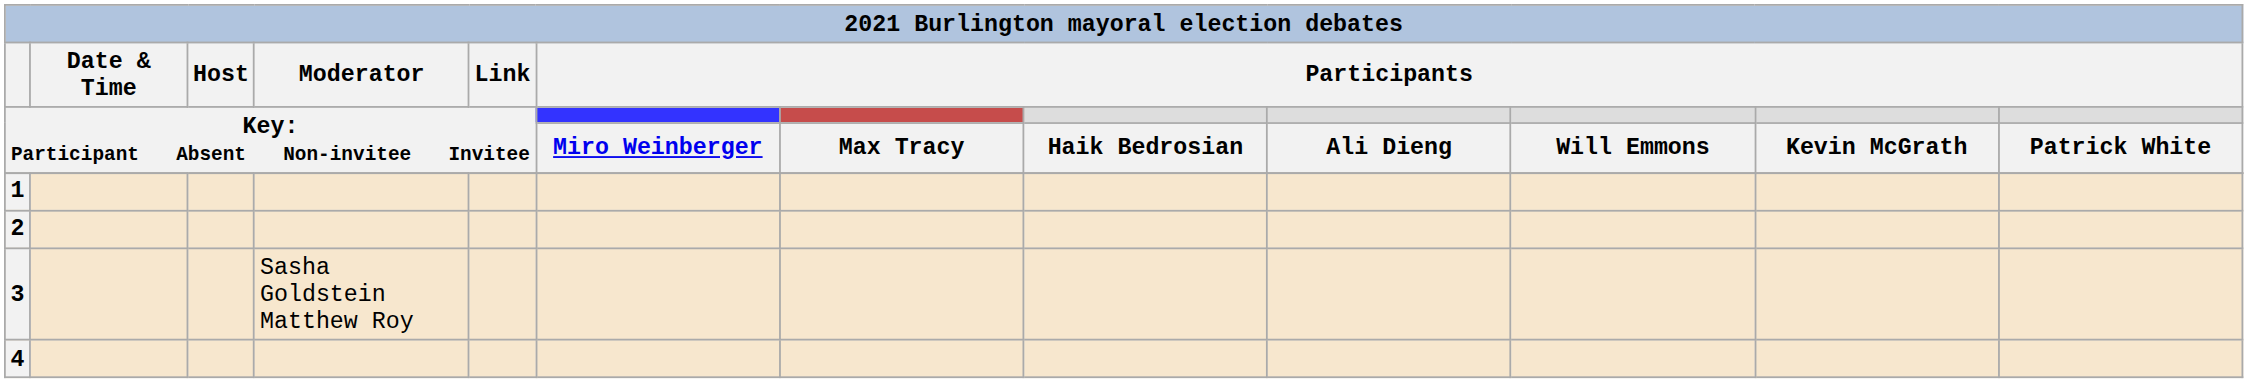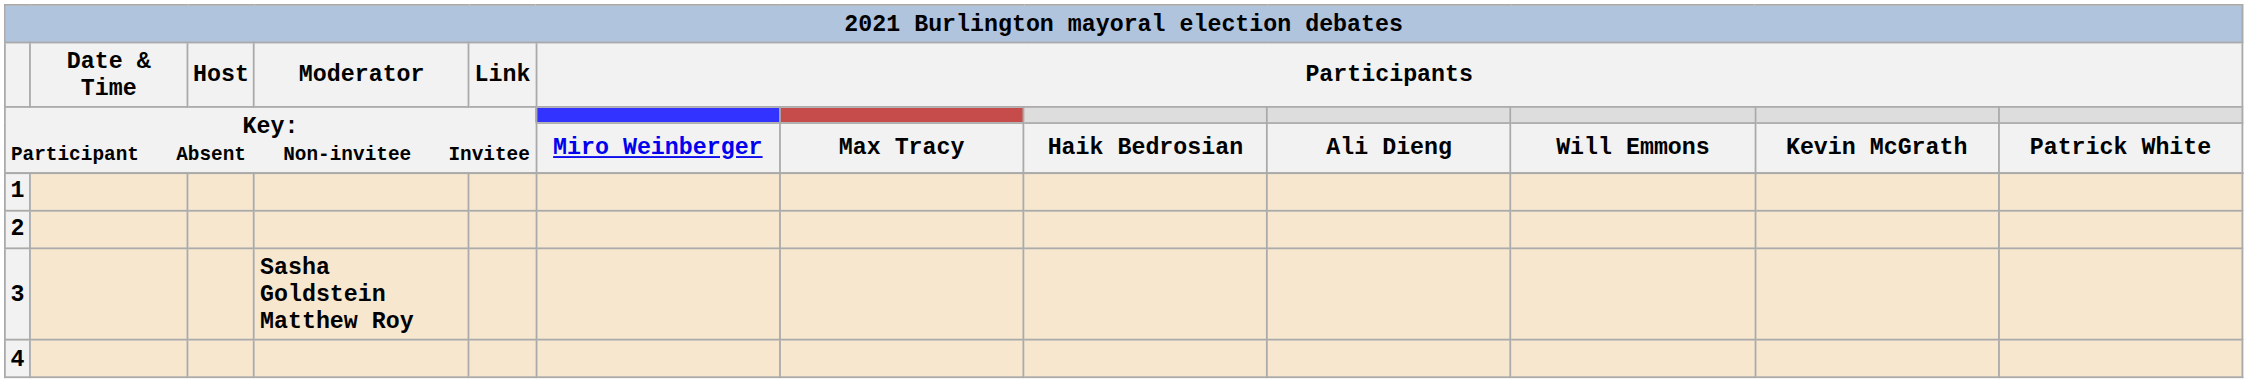(362, 294) normal -> (362, 294) bold
